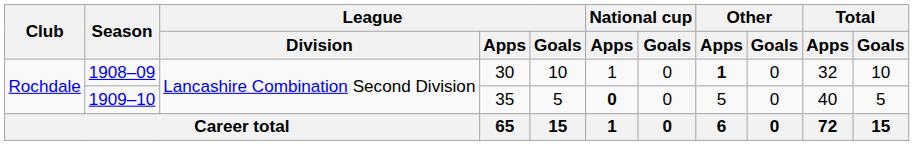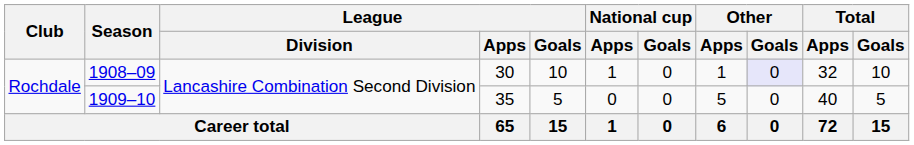(721, 72) bold -> (721, 72) normal
(775, 72) no background -> (775, 72) lavender background
(612, 99) bold -> (612, 99) normal
